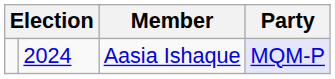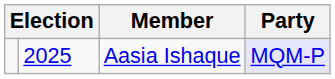(47, 55) 2024 -> (47, 55) 2025
